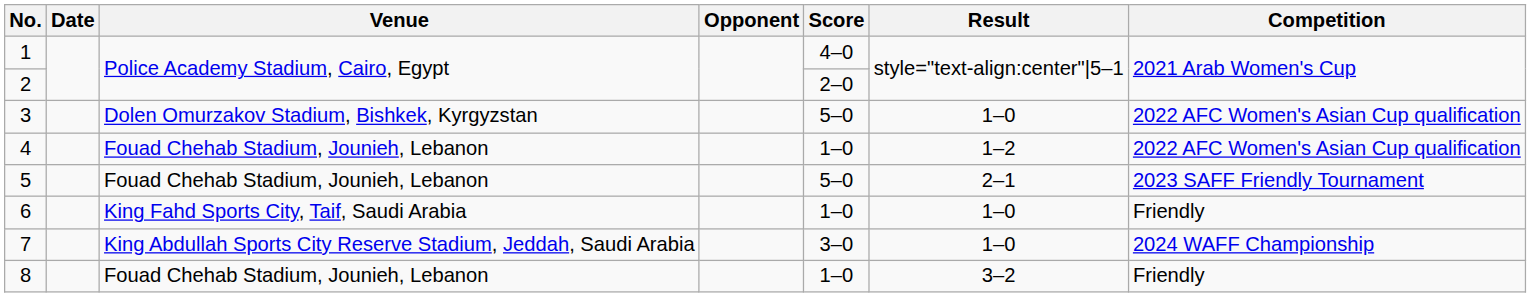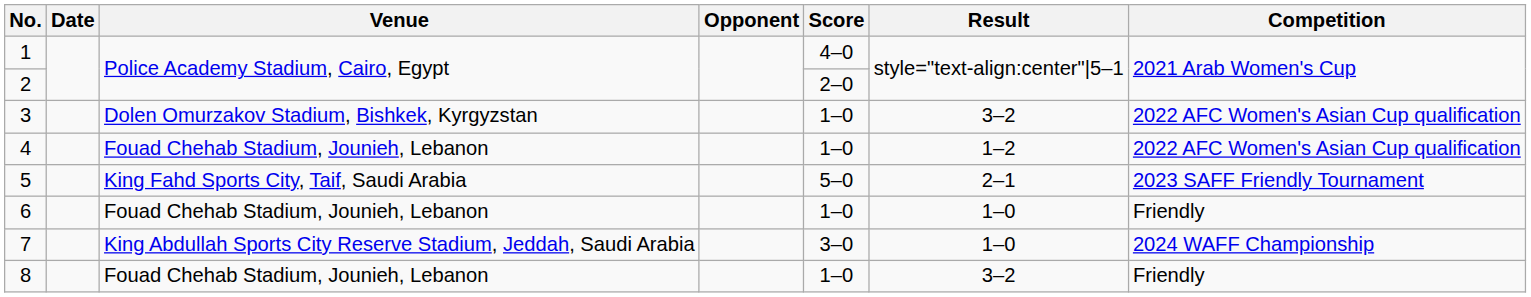(836, 116) 5–0 -> (836, 116) 1–0
(999, 116) 1–0 -> (999, 116) 3–2
(296, 180) Fouad Chehab Stadium, Jounieh, Lebanon -> (285, 180) King Fahd Sports City, Taif, Saudi Arabia
(285, 212) King Fahd Sports City, Taif, Saudi Arabia -> (296, 212) Fouad Chehab Stadium, Jounieh, Lebanon
